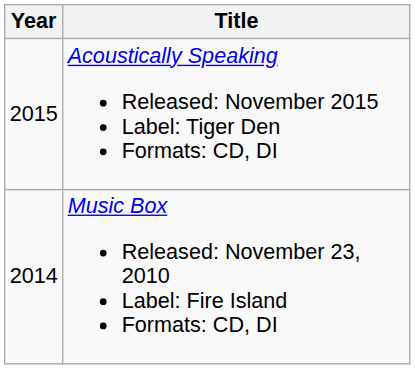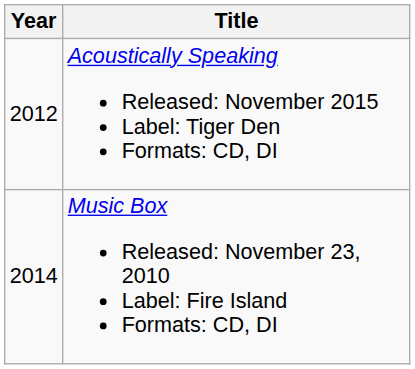(34, 113) 2015 -> (34, 113) 2012
